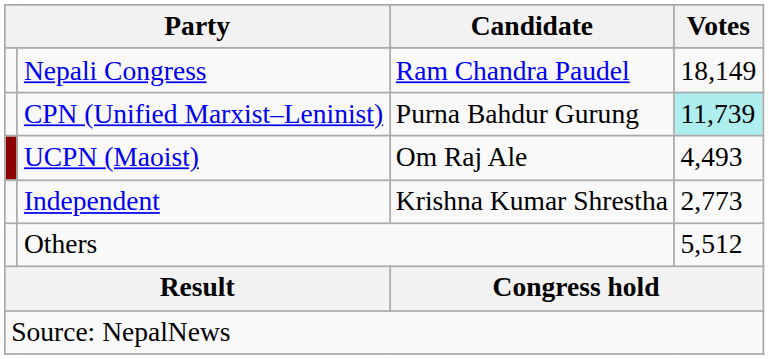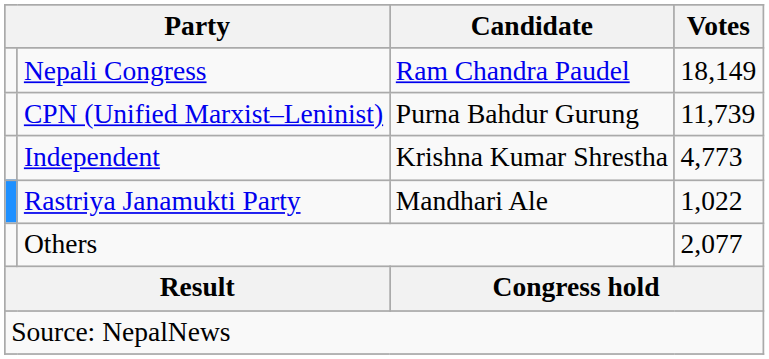(718, 113) paleturquoise background -> (718, 113) no background
- row: (111, 157)
(712, 200) 2,773 -> (712, 157) 4,773
+ row: (162, 200)
(712, 244) 5,512 -> (712, 244) 2,077
